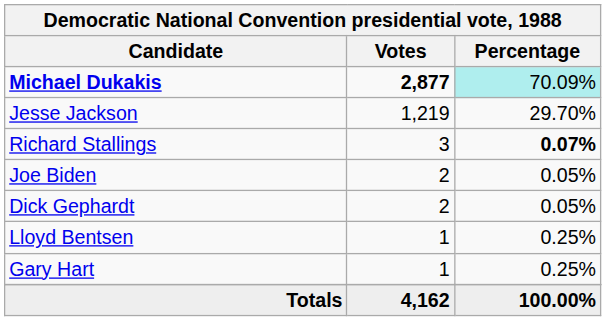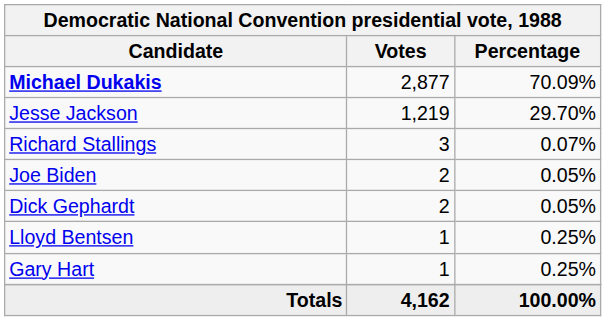(425, 82) bold -> (425, 82) normal
(563, 82) paleturquoise background -> (563, 82) no background
(568, 145) bold -> (568, 145) normal
